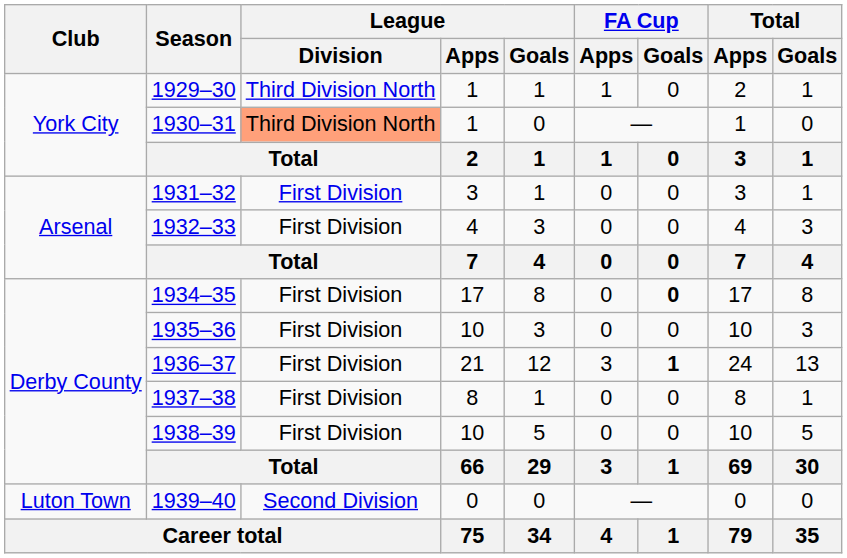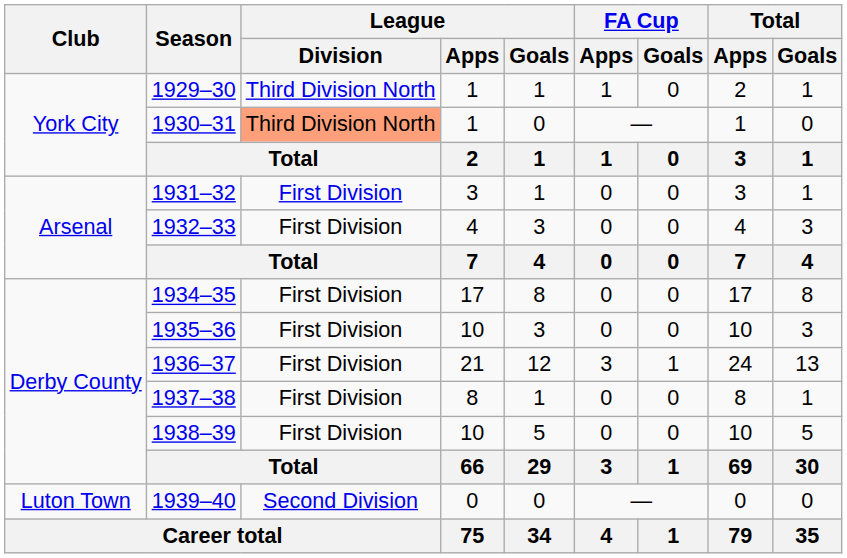(673, 295) bold -> (673, 295) normal
(673, 364) bold -> (673, 364) normal
